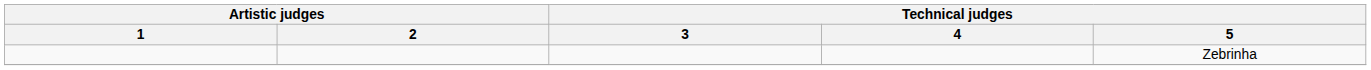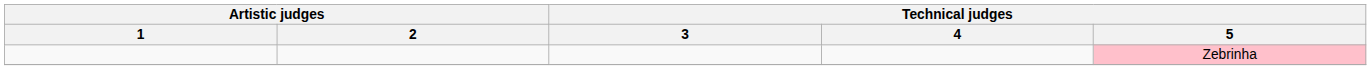(1230, 54) no background -> (1230, 54) pink background
